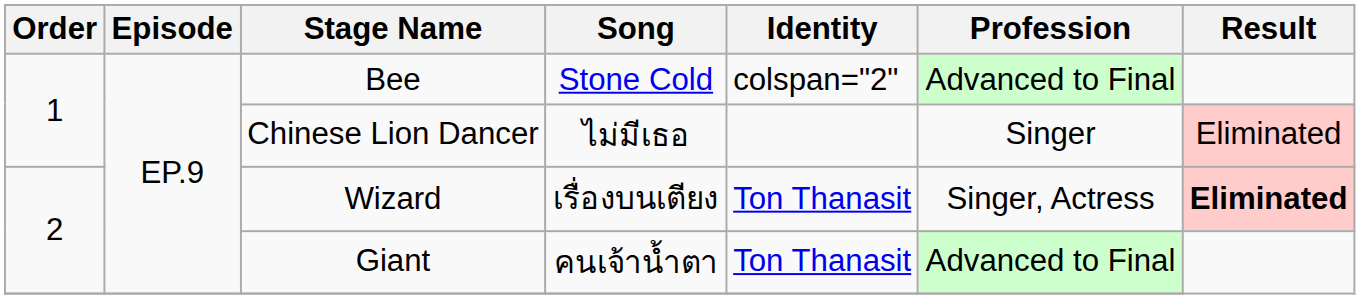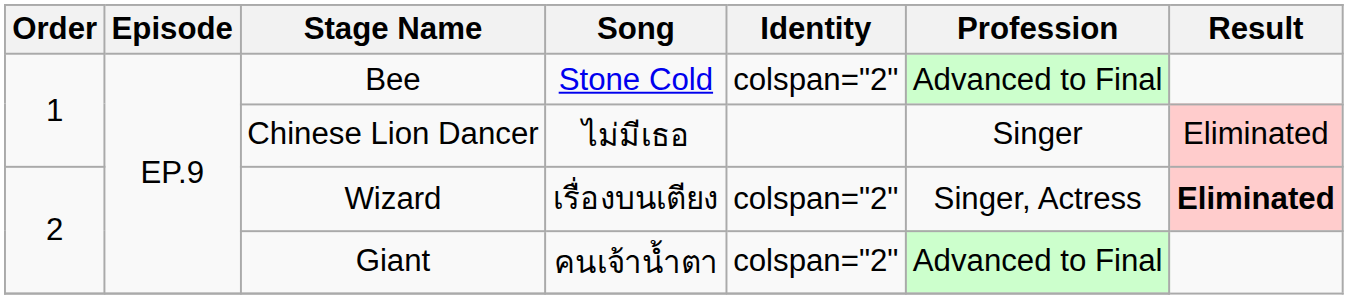(822, 198) Ton Thanasit -> (816, 198) colspan="2"
(822, 261) Ton Thanasit -> (816, 261) colspan="2"
